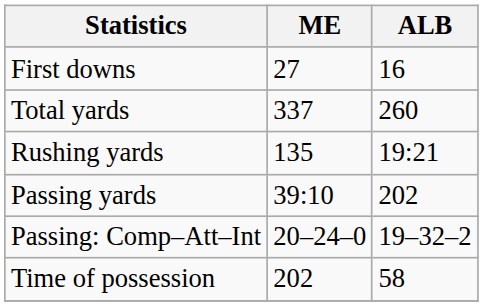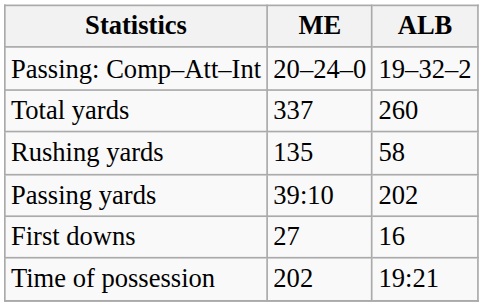rows swapped: (73, 68) <-> (136, 236)
(409, 152) 19:21 -> (392, 152) 58
(392, 278) 58 -> (409, 278) 19:21
